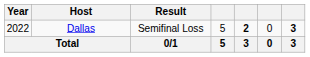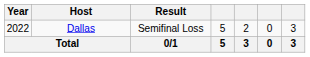(246, 28) bold -> (246, 28) normal
(293, 28) bold -> (293, 28) normal
